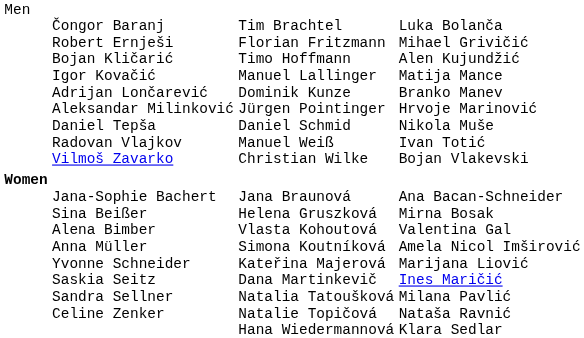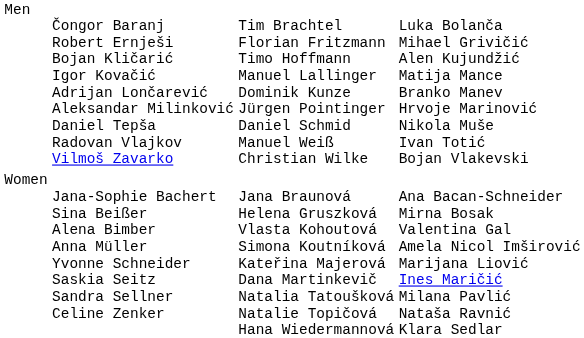(26, 181) bold -> (26, 181) normal
